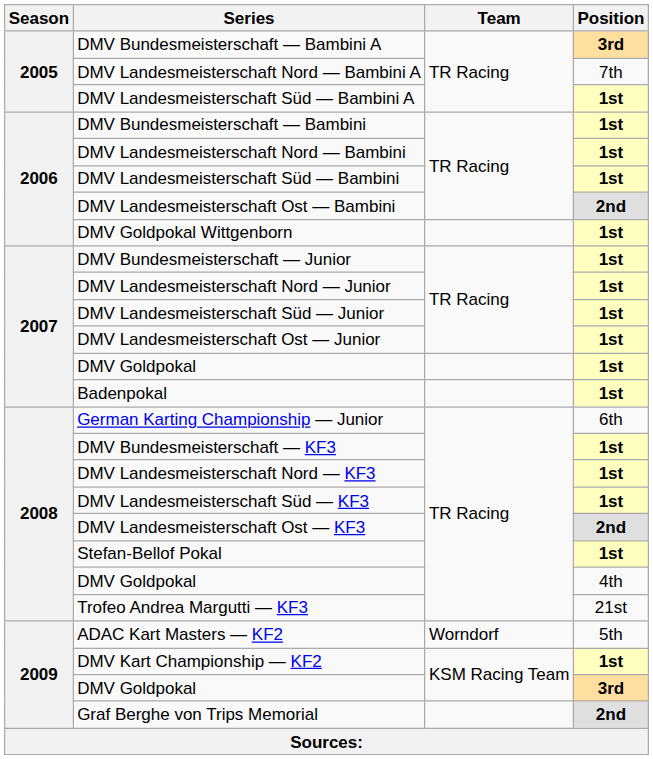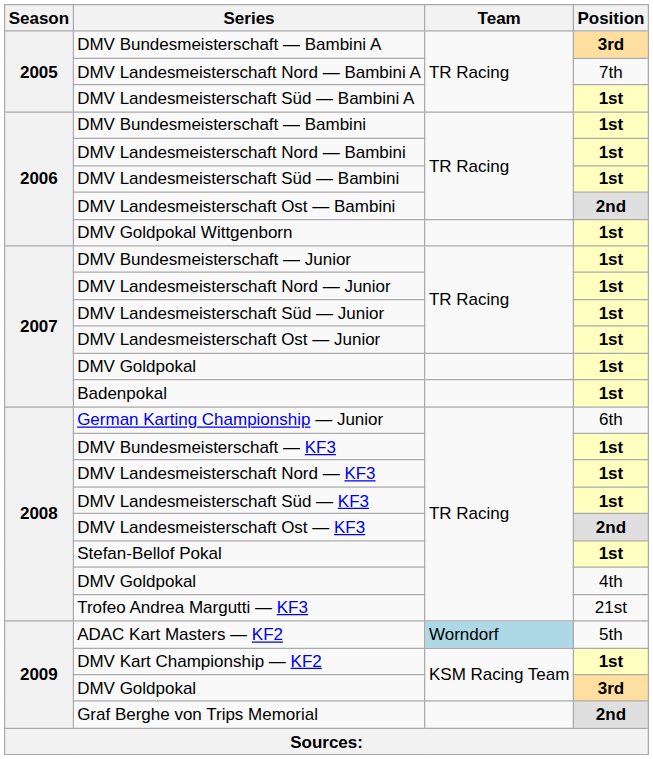(464, 634) no background -> (464, 634) lightblue background
